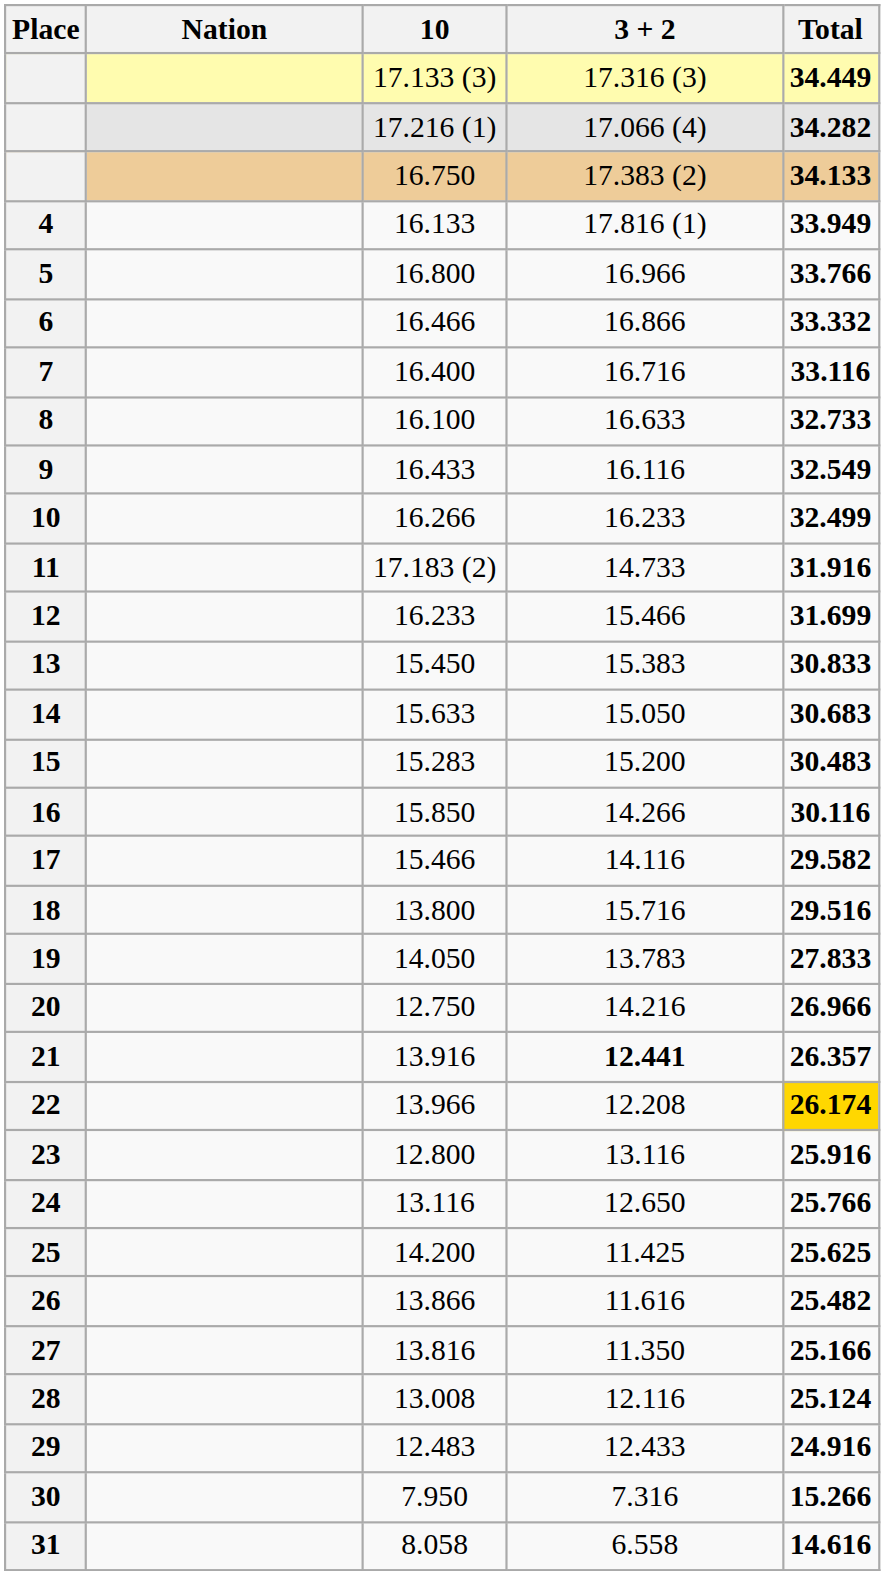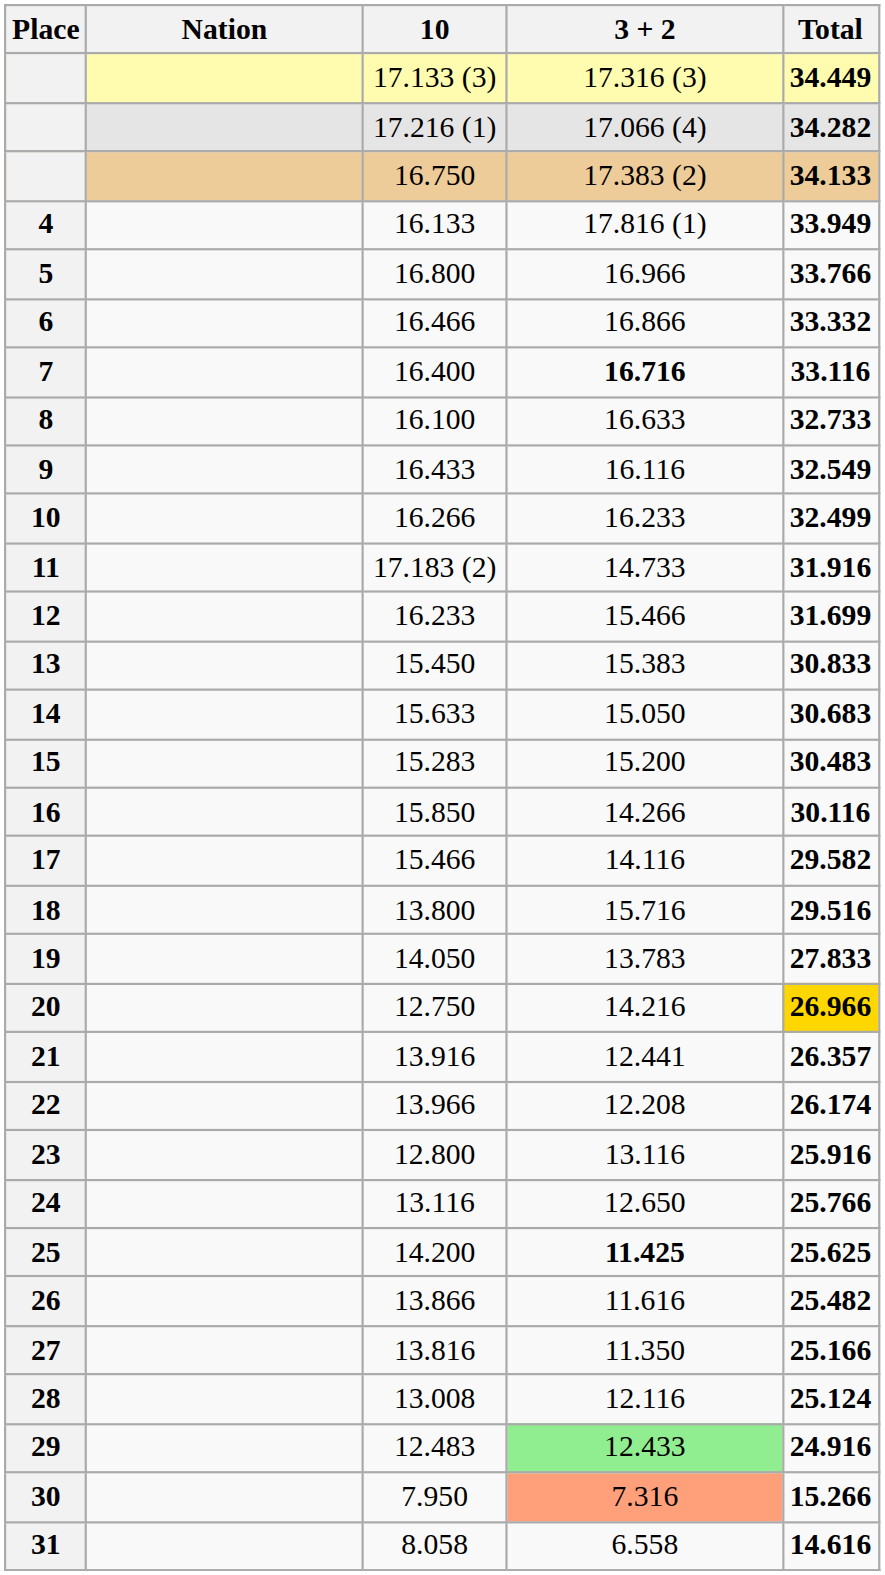(645, 370) normal -> (645, 370) bold
(830, 1006) no background -> (830, 1006) gold background
(645, 1055) bold -> (645, 1055) normal
(830, 1104) gold background -> (830, 1104) no background
(645, 1251) normal -> (645, 1251) bold
(645, 1447) no background -> (645, 1447) lightgreen background
(645, 1495) no background -> (645, 1495) lightsalmon background
